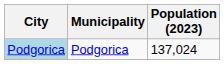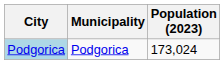(174, 49) 137,024 -> (174, 49) 173,024
